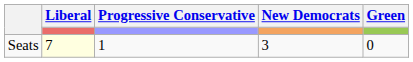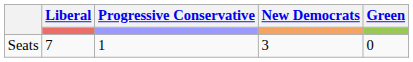(49, 45) lightyellow background -> (49, 45) no background
